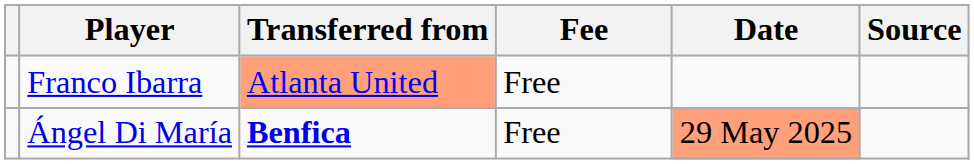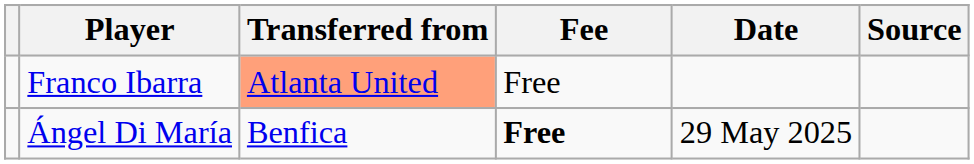(299, 132) bold -> (297, 132) normal
(532, 132) normal -> (534, 132) bold
(766, 132) lightsalmon background -> (766, 132) no background
